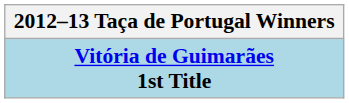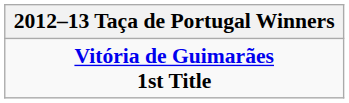(174, 68) lightblue background -> (174, 68) no background
